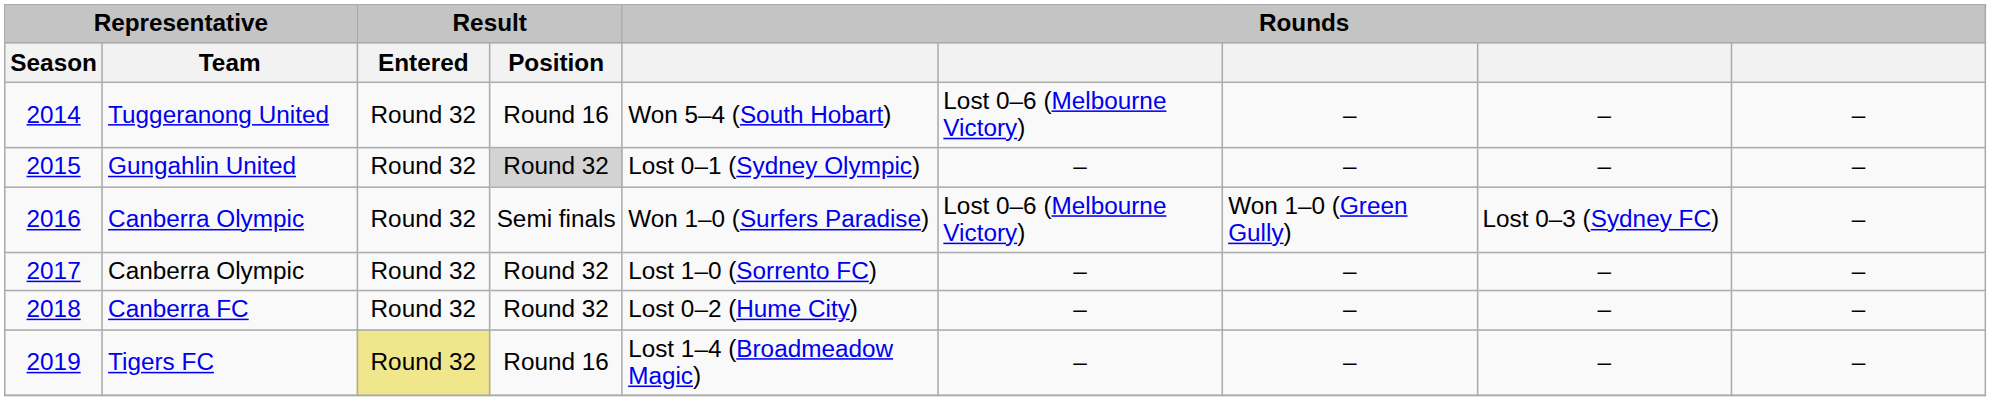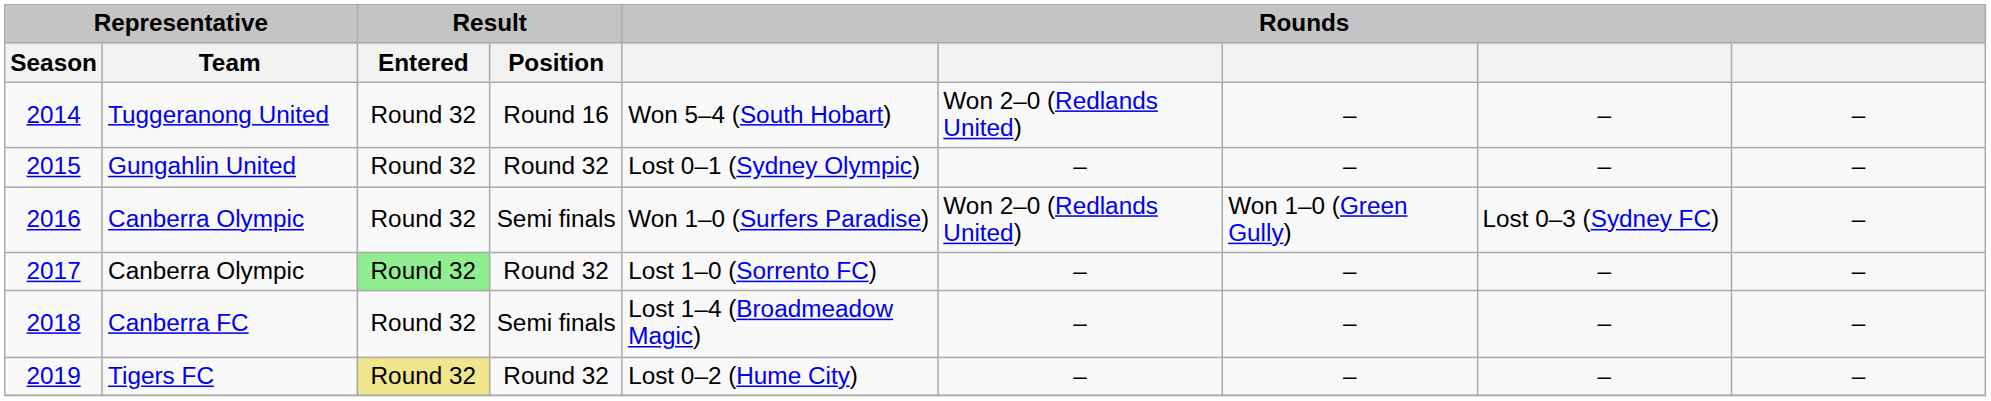(1055, 114) Lost 0–6 (Melbourne Victory) -> (1051, 114) Won 2–0 (Redlands United)
(556, 166) lightgrey background -> (556, 166) no background
(1055, 219) Lost 0–6 (Melbourne Victory) -> (1051, 219) Won 2–0 (Redlands United)
(423, 271) no background -> (423, 271) lightgreen background
(556, 309) Round 32 -> (556, 323) Semi finals
(743, 309) Lost 0–2 (Hume City) -> (761, 323) Lost 1–4 (Broadmeadow Magic)
(556, 362) Round 16 -> (556, 375) Round 32
(761, 362) Lost 1–4 (Broadmeadow Magic) -> (743, 375) Lost 0–2 (Hume City)
